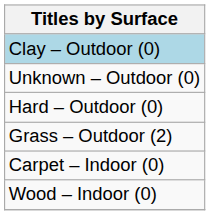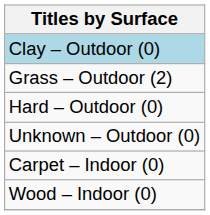(104, 77) Unknown – Outdoor (0) -> (91, 77) Grass – Outdoor (2)
(91, 136) Grass – Outdoor (2) -> (104, 136) Unknown – Outdoor (0)
